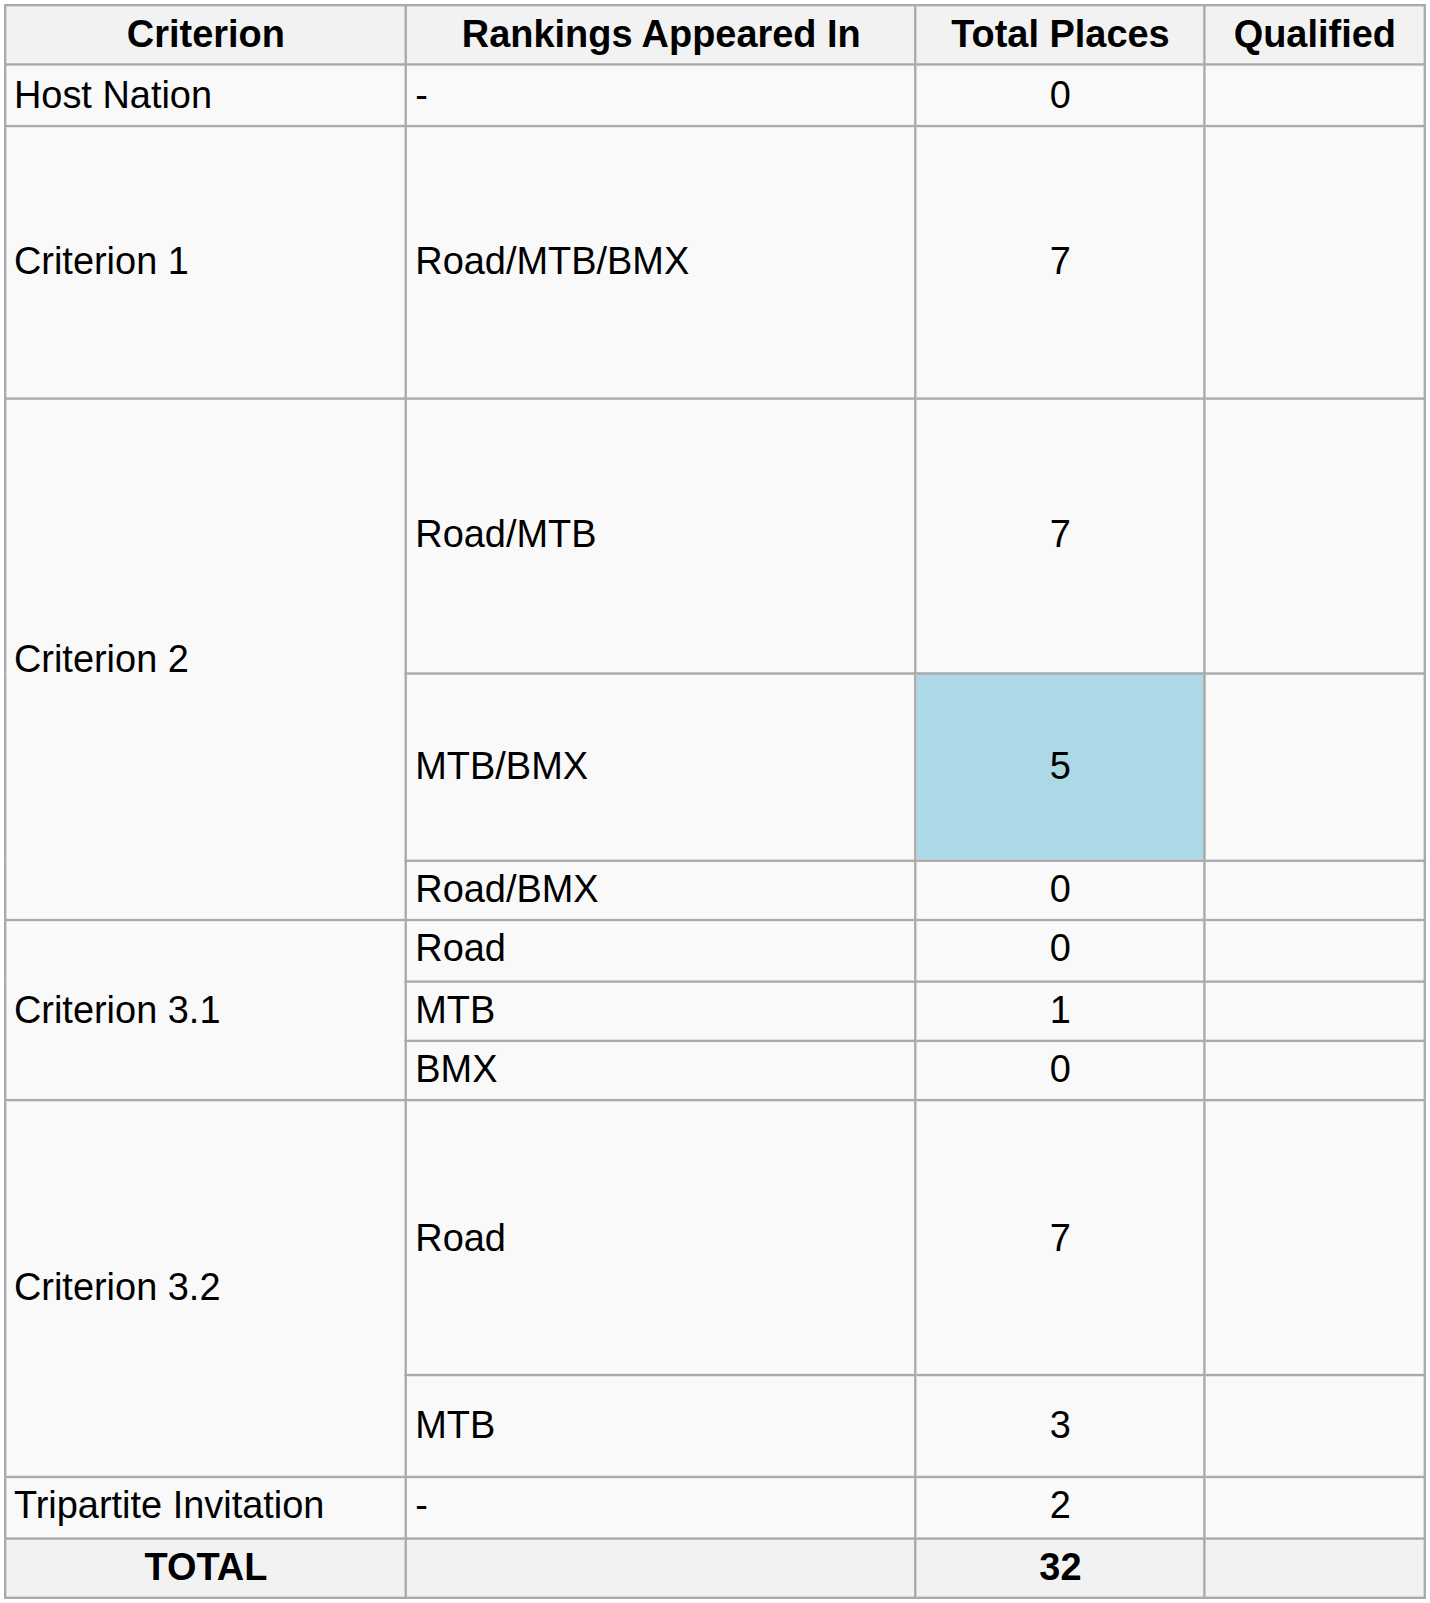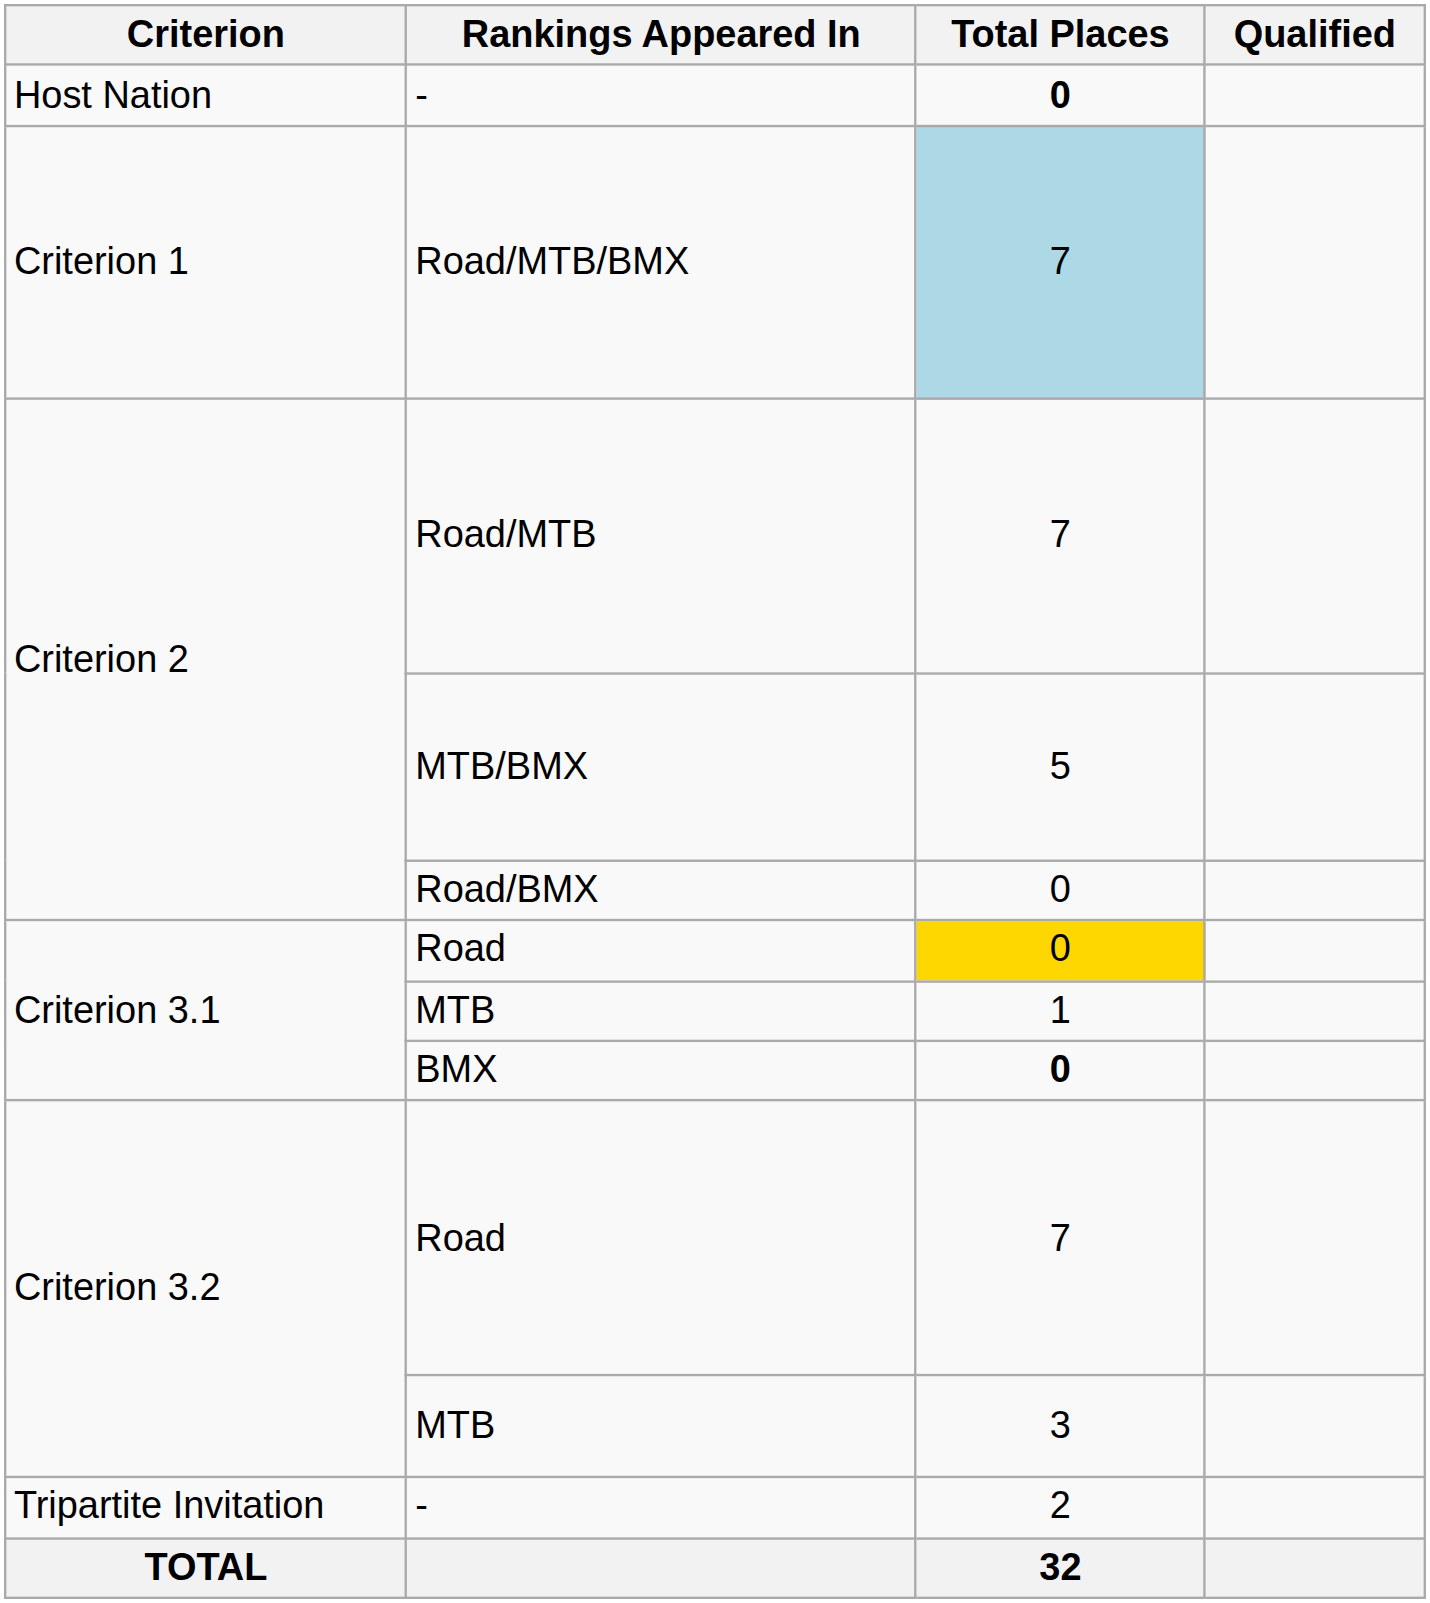(1060, 94) normal -> (1060, 94) bold
(1060, 261) no background -> (1060, 261) lightblue background
(1060, 765) lightblue background -> (1060, 765) no background
(1060, 949) no background -> (1060, 949) gold background
(1060, 1070) normal -> (1060, 1070) bold
